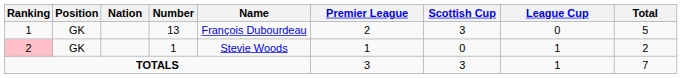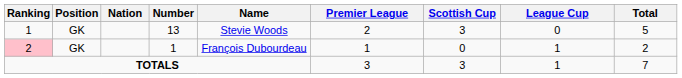(254, 31) François Dubourdeau -> (254, 31) Stevie Woods
(254, 48) Stevie Woods -> (254, 48) François Dubourdeau
